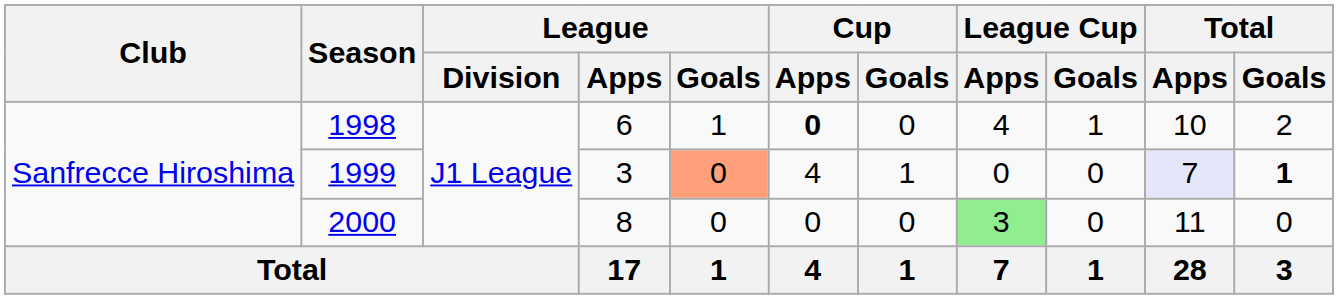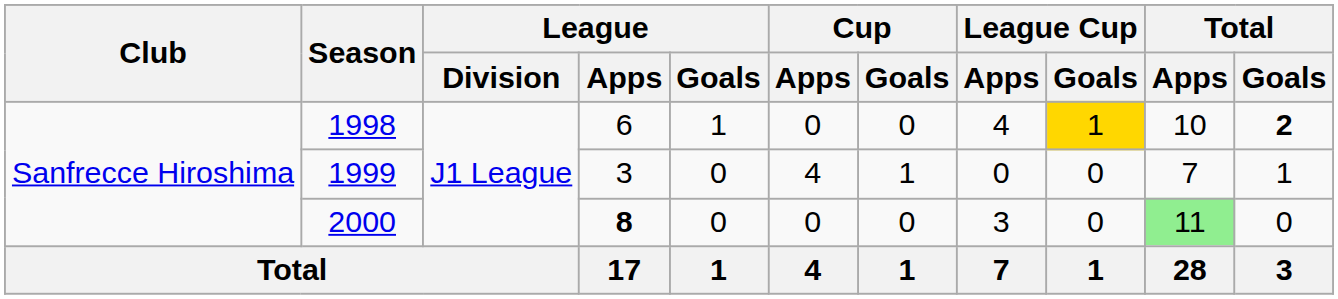(813, 125) bold -> (813, 125) normal
(1096, 125) no background -> (1096, 125) gold background
(1284, 125) normal -> (1284, 125) bold
(719, 173) lightsalmon background -> (719, 173) no background
(1190, 173) lavender background -> (1190, 173) no background
(1284, 173) bold -> (1284, 173) normal
(624, 221) normal -> (624, 221) bold
(1001, 221) lightgreen background -> (1001, 221) no background
(1190, 221) no background -> (1190, 221) lightgreen background
